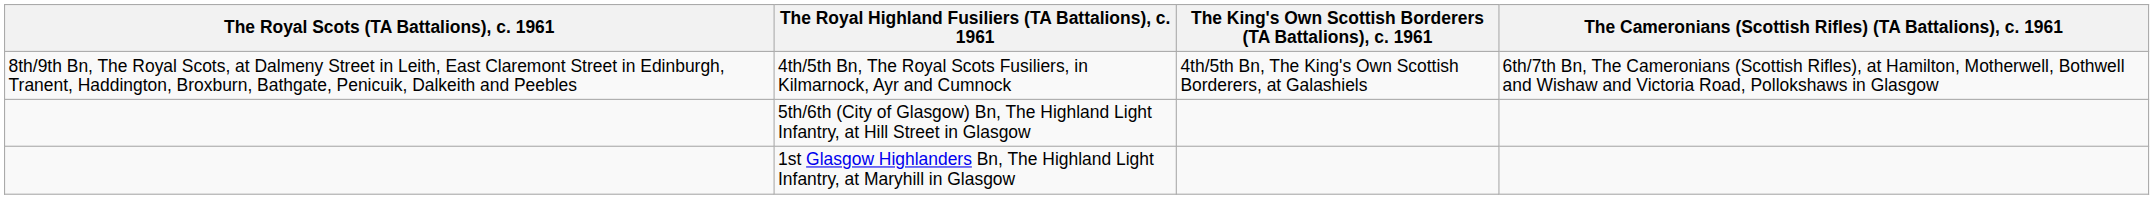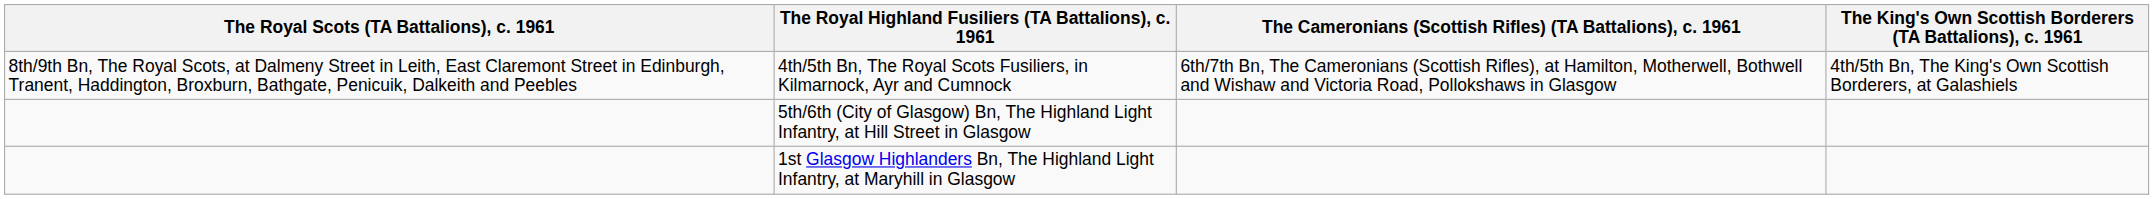columns swapped: (1337, 28) <-> (1824, 28)
